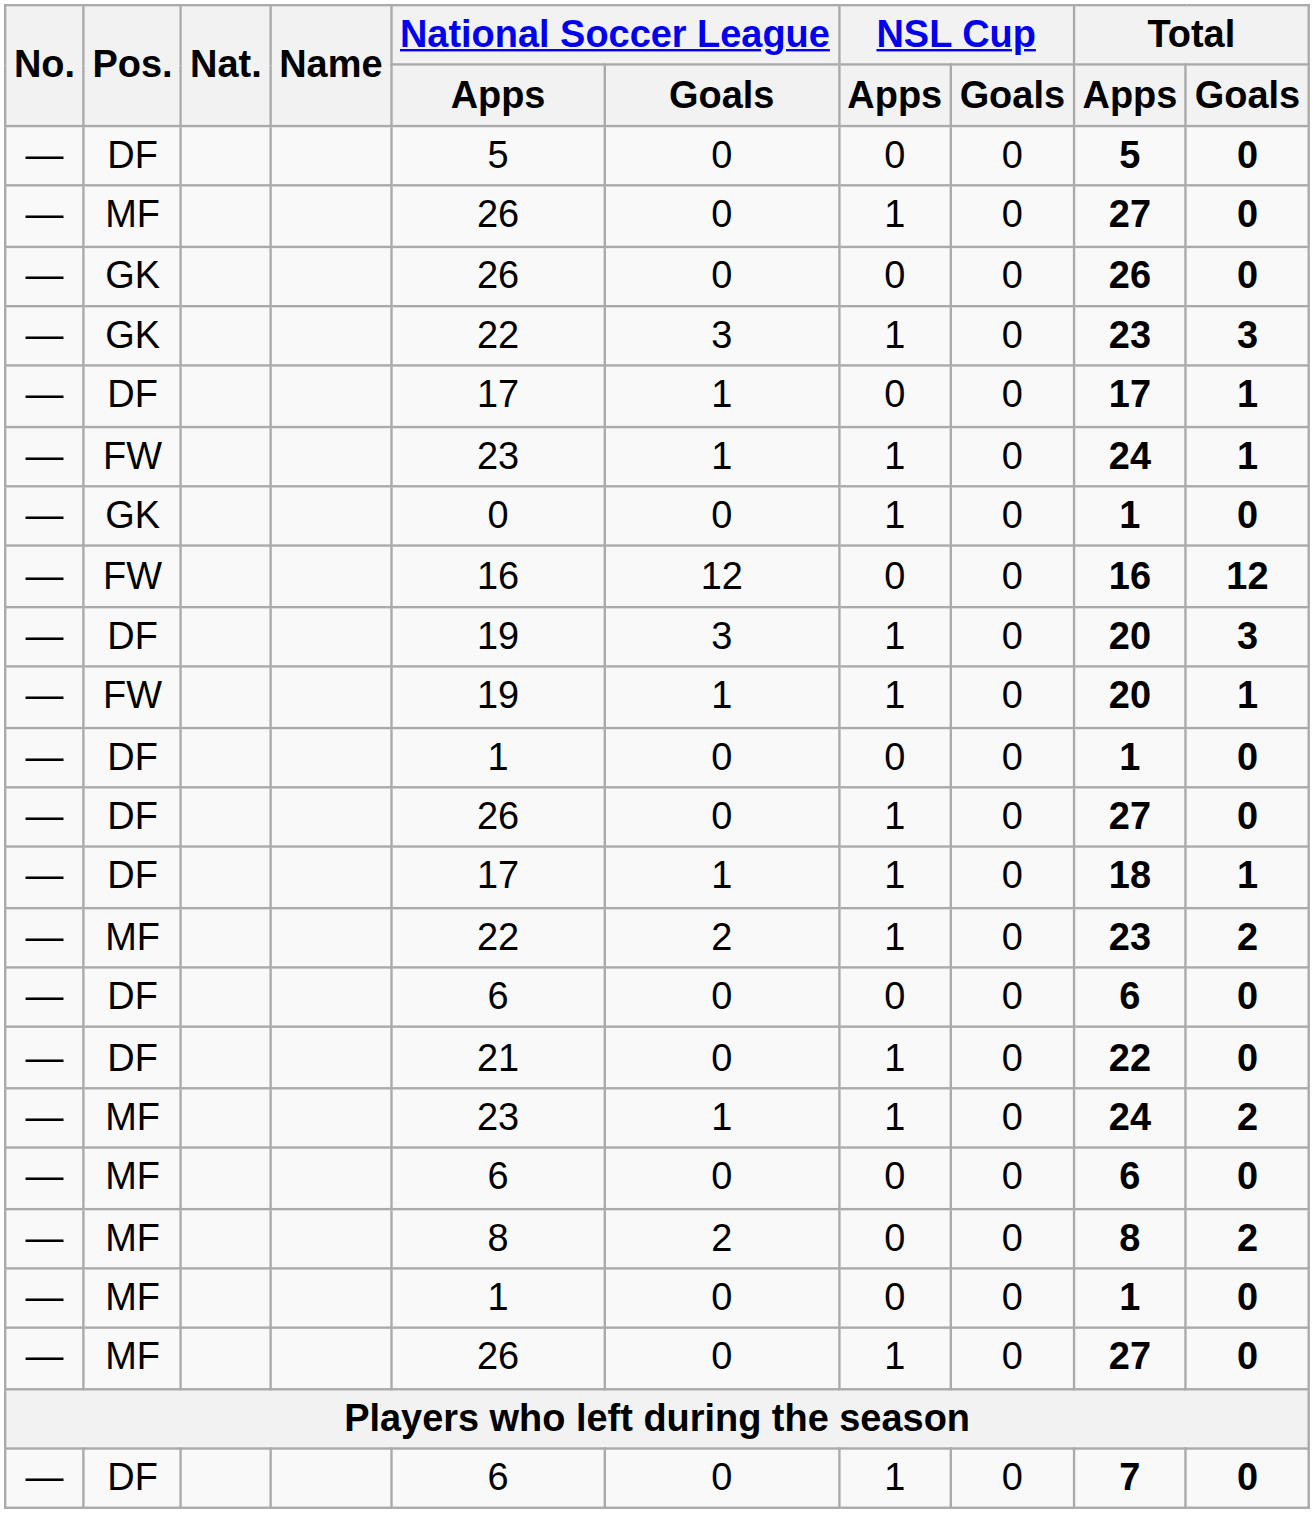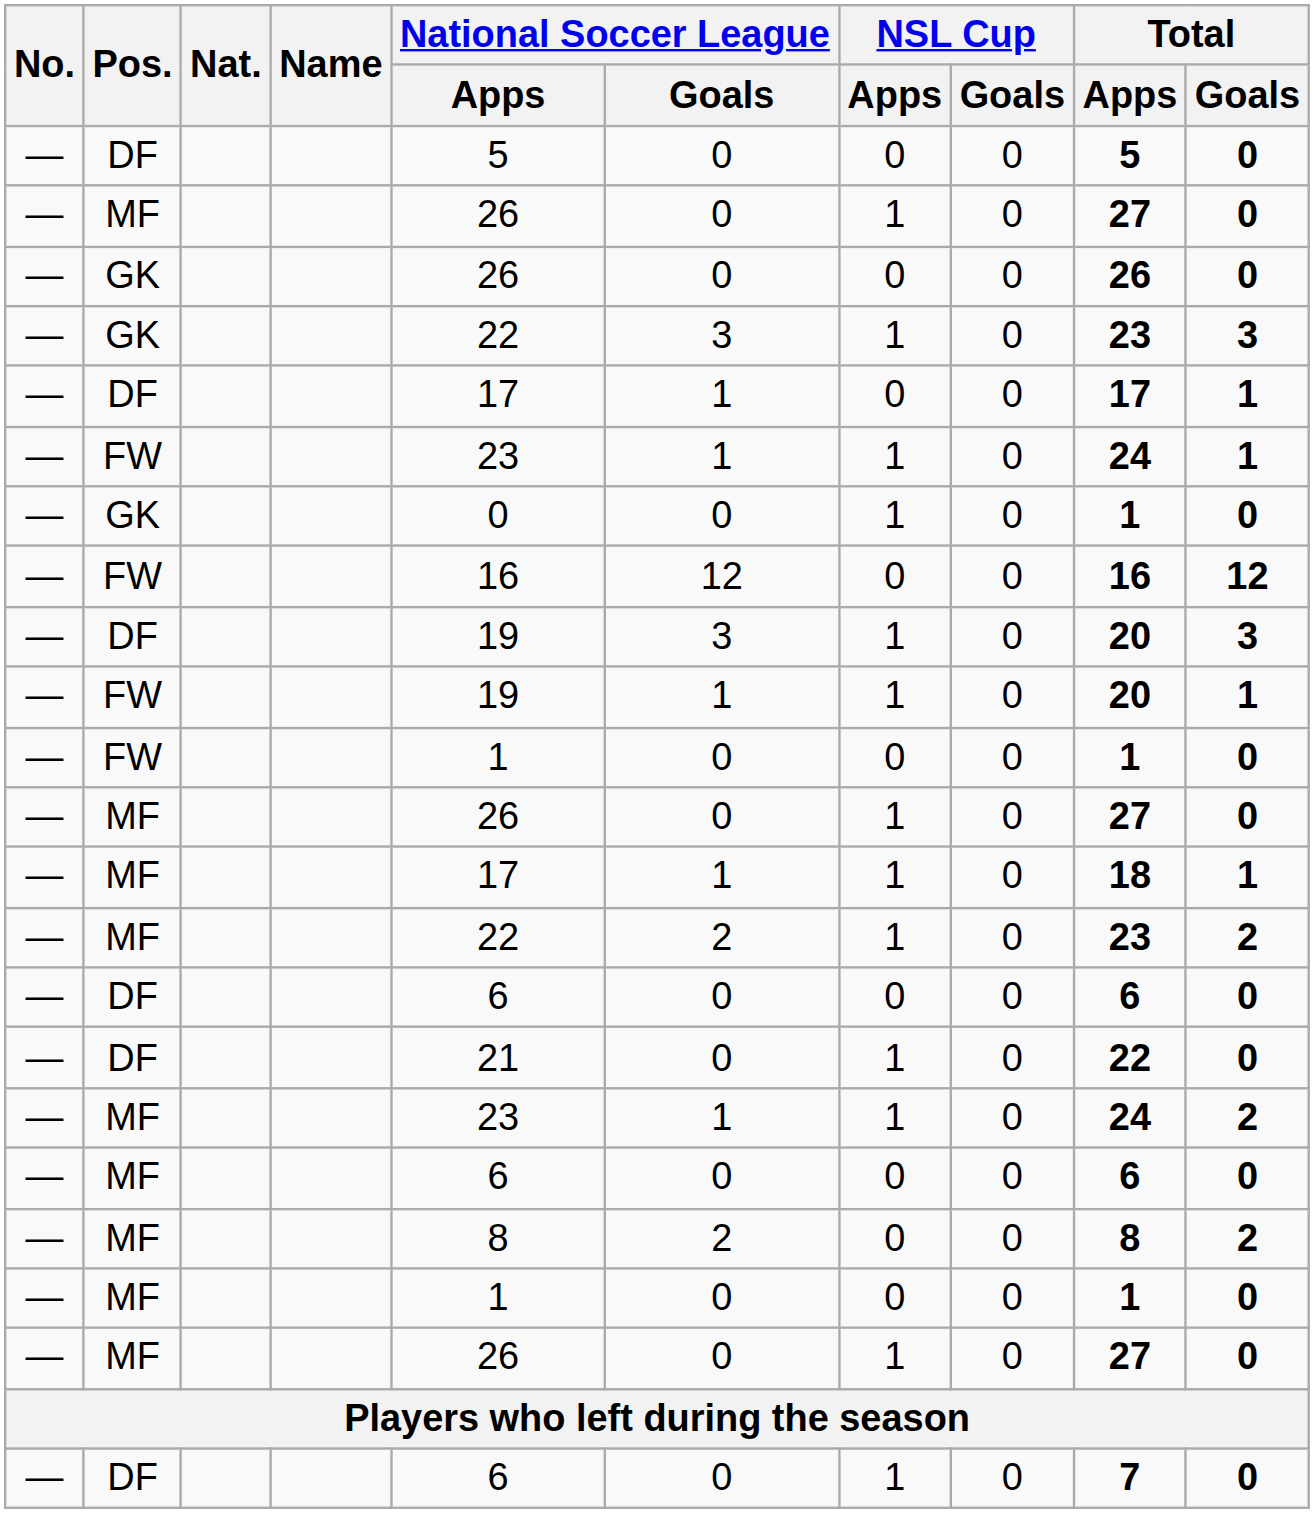(133, 756) DF -> (133, 756) FW
(133, 816) DF -> (133, 816) MF
(133, 876) DF -> (133, 876) MF
